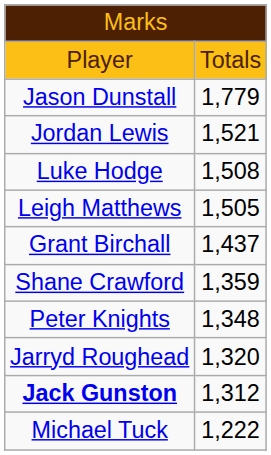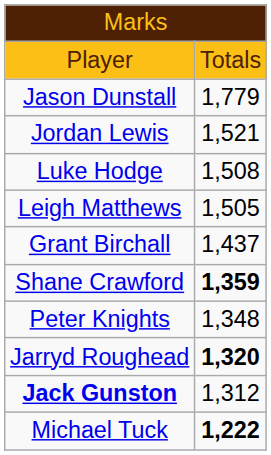(231, 282) normal -> (231, 282) bold
(231, 356) normal -> (231, 356) bold
(231, 430) normal -> (231, 430) bold
